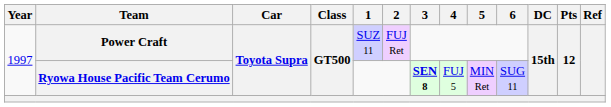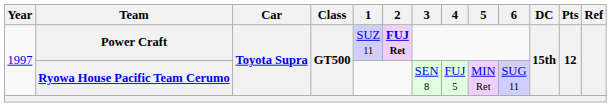(396, 41) normal -> (397, 42) bold
(425, 77) bold -> (427, 77) normal
